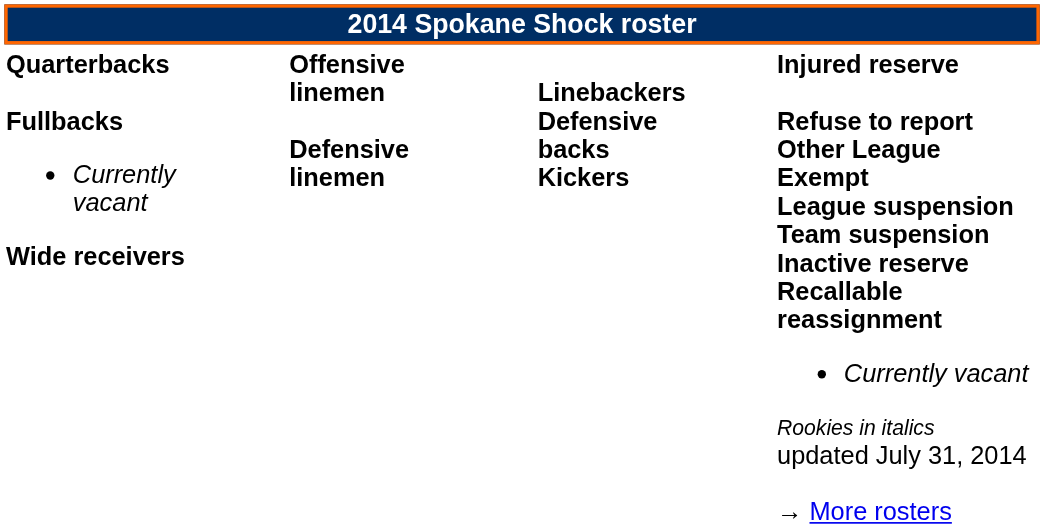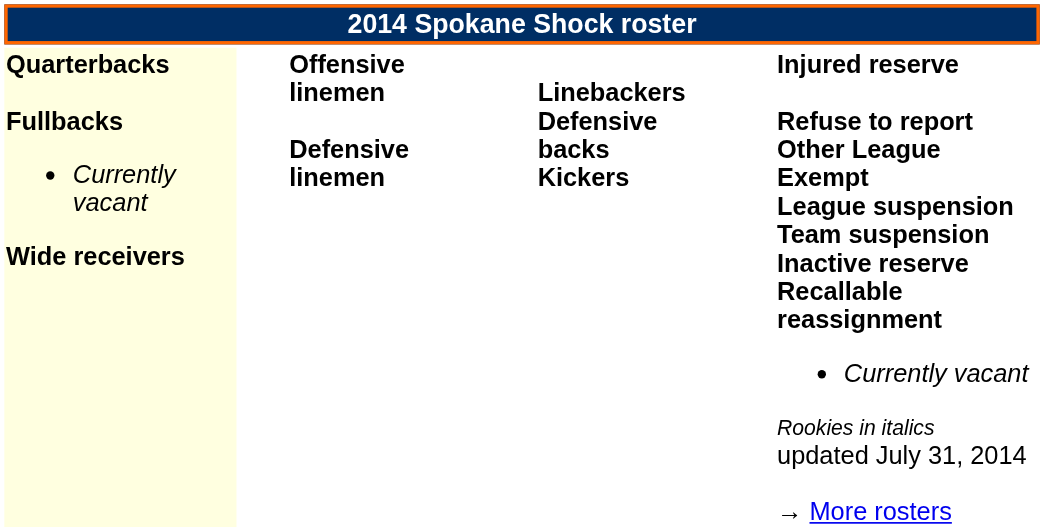(120, 160) no background -> (120, 160) lightyellow background
